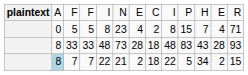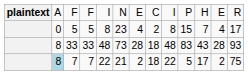(235, 29) 71 -> (235, 29) 17
(203, 62) 34 -> (203, 62) 17
(235, 62) 15 -> (235, 62) 75
